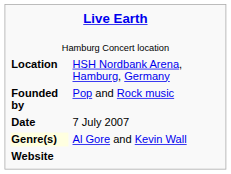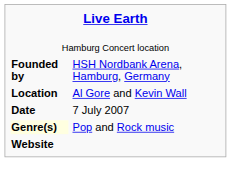(34, 64) Location -> (35, 70) Founded by
(35, 99) Founded by -> (34, 93) Location
(123, 93) Pop and Rock music -> (130, 93) Al Gore and Kevin Wall
(130, 139) Al Gore and Kevin Wall -> (123, 127) Pop and Rock music
